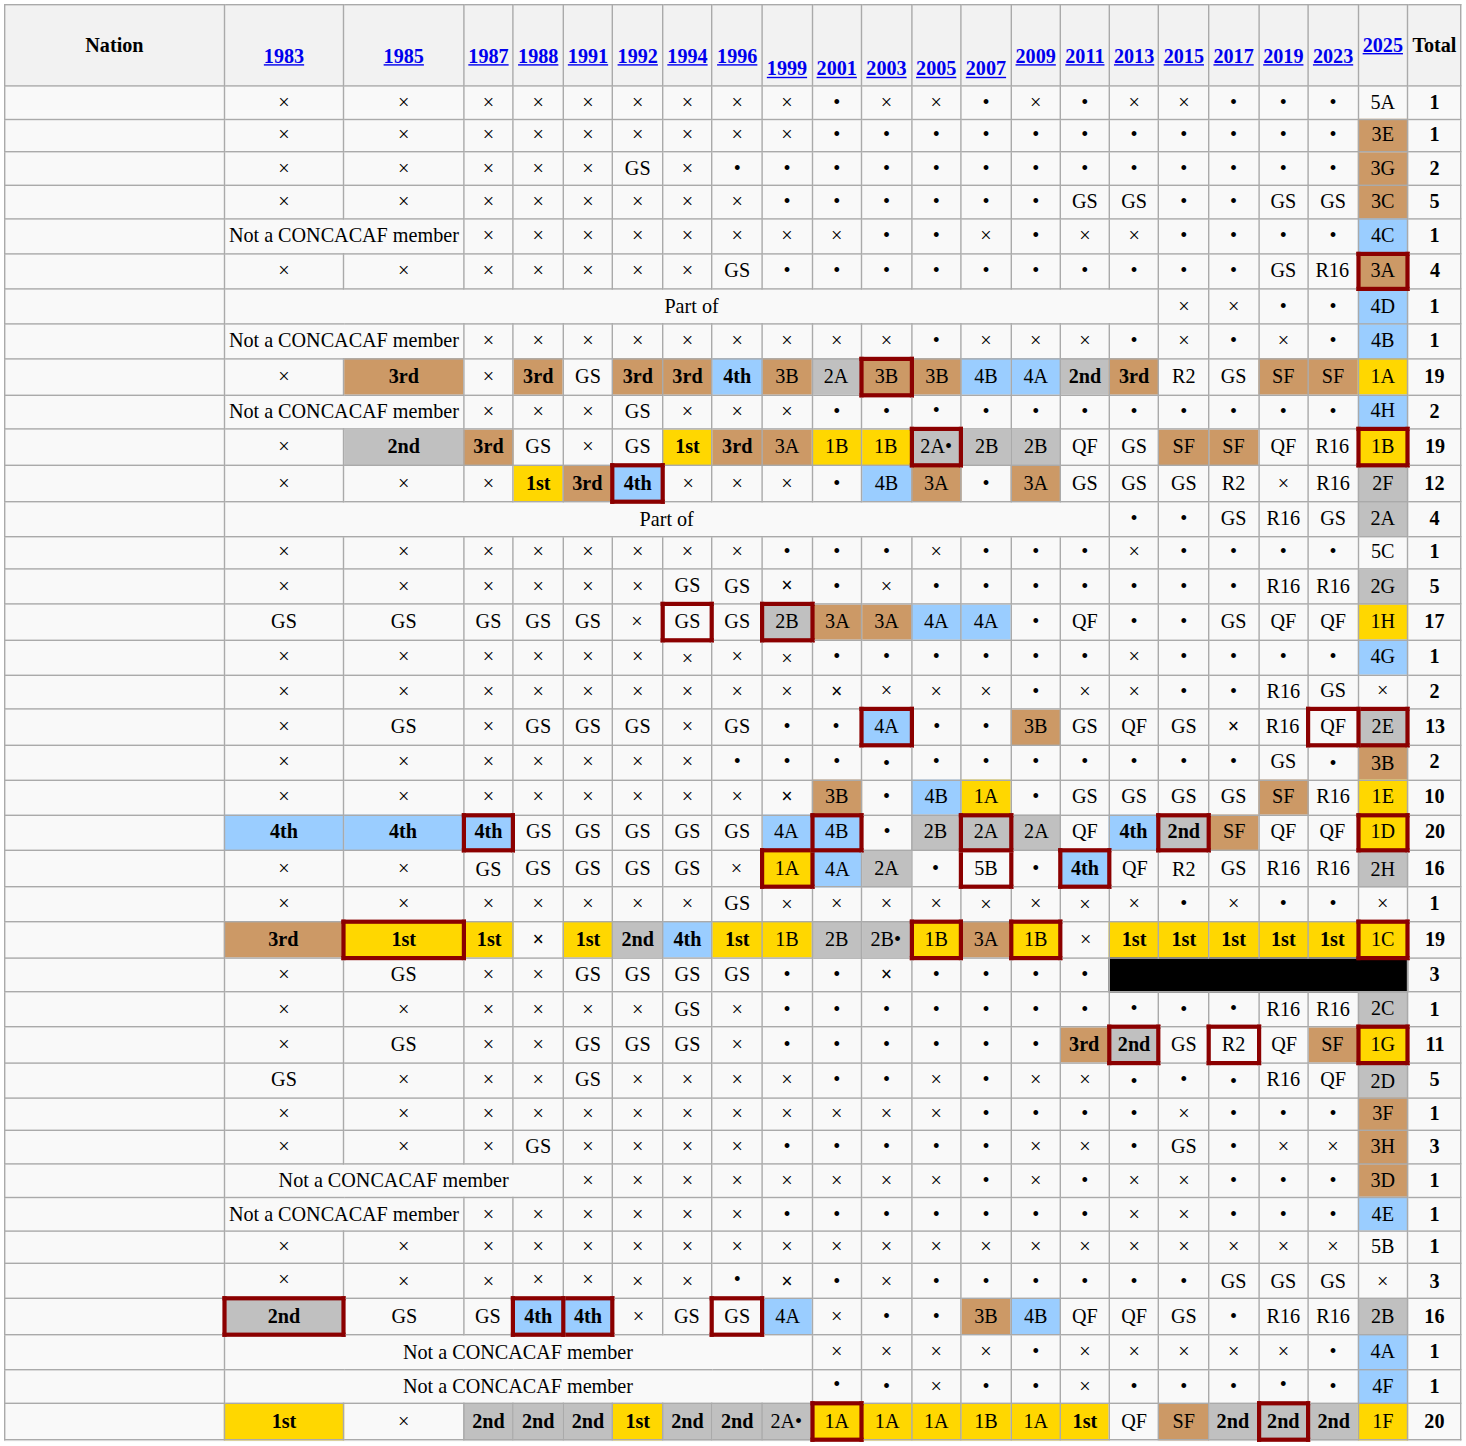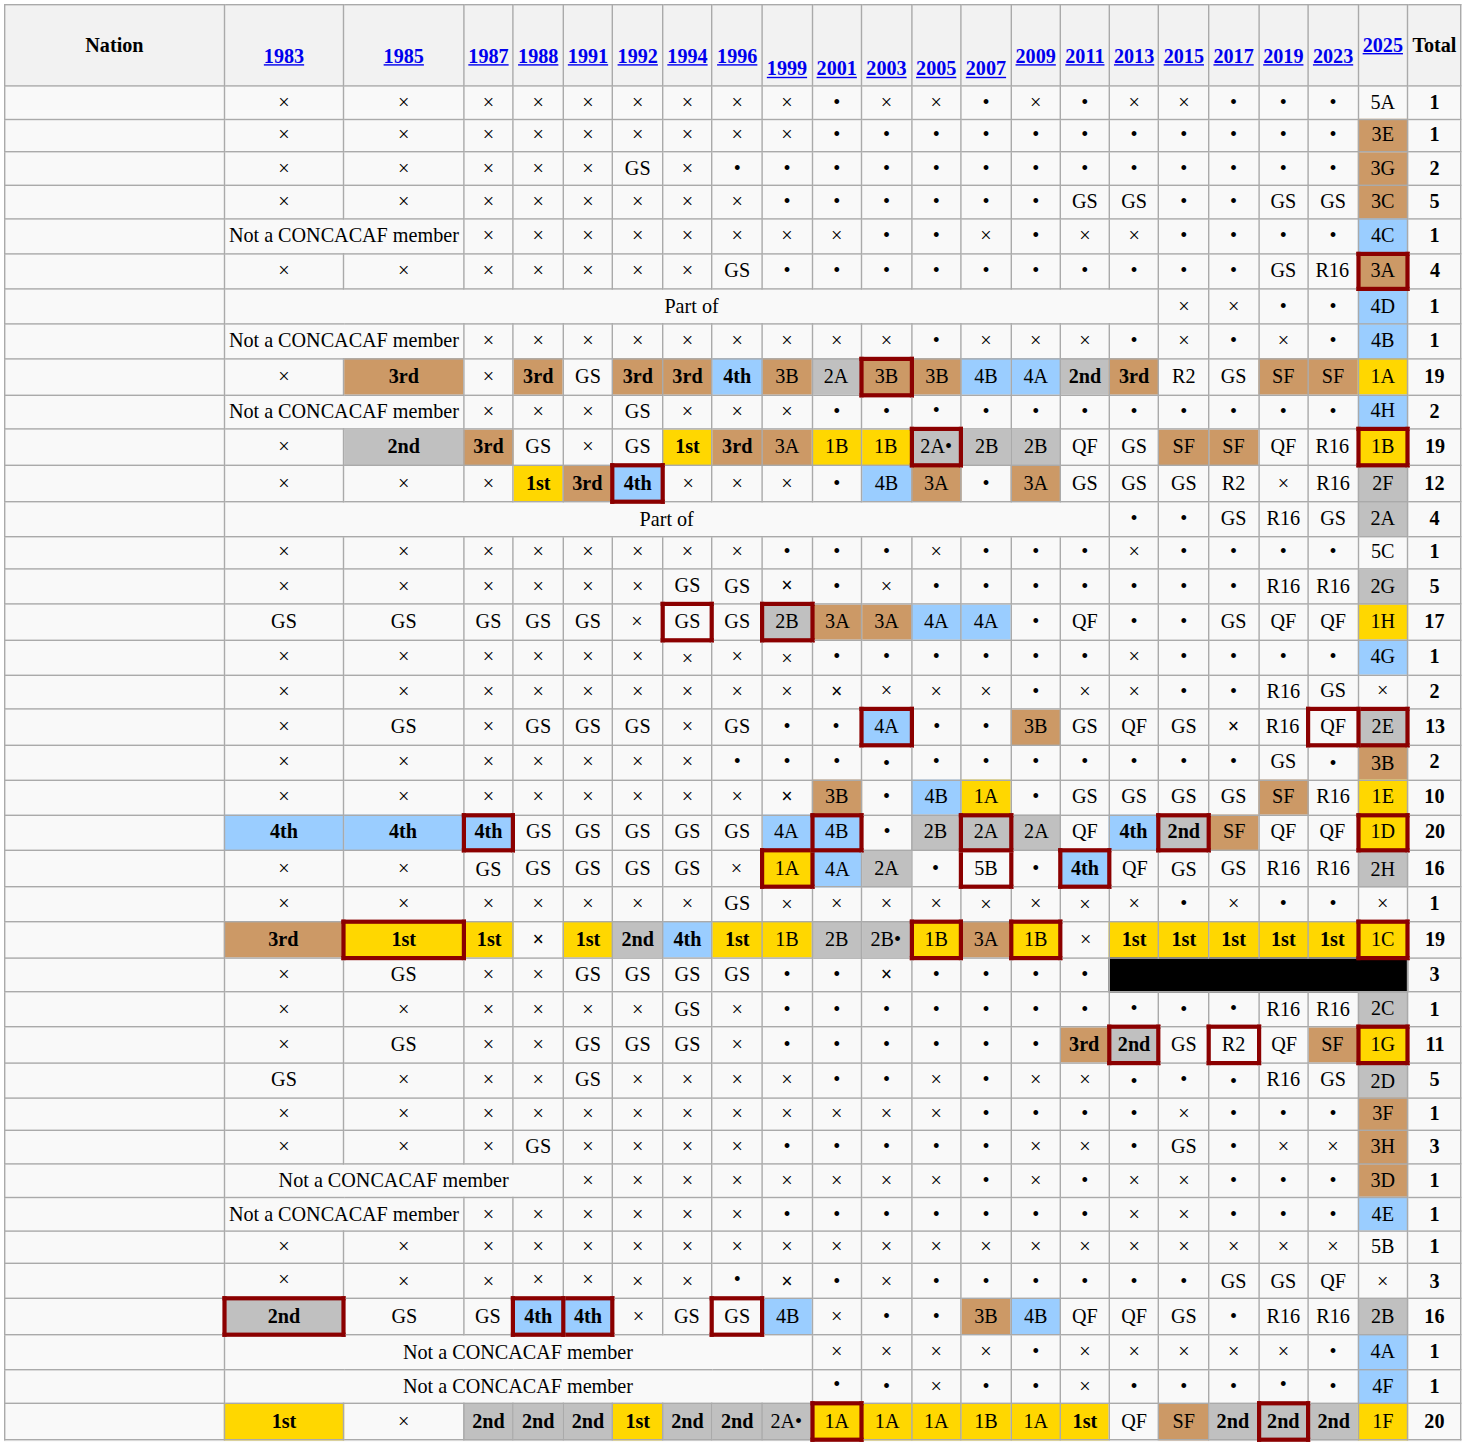(1184, 869) R2 -> (1184, 869) GS
(1333, 1080) QF -> (1333, 1080) GS
(1333, 1281) GS -> (1333, 1281) QF
(788, 1316) 4A -> (788, 1316) 4B
